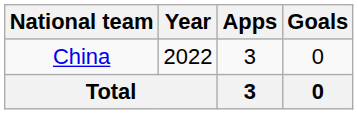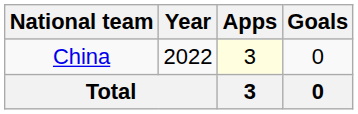(250, 56) no background -> (250, 56) lightyellow background
